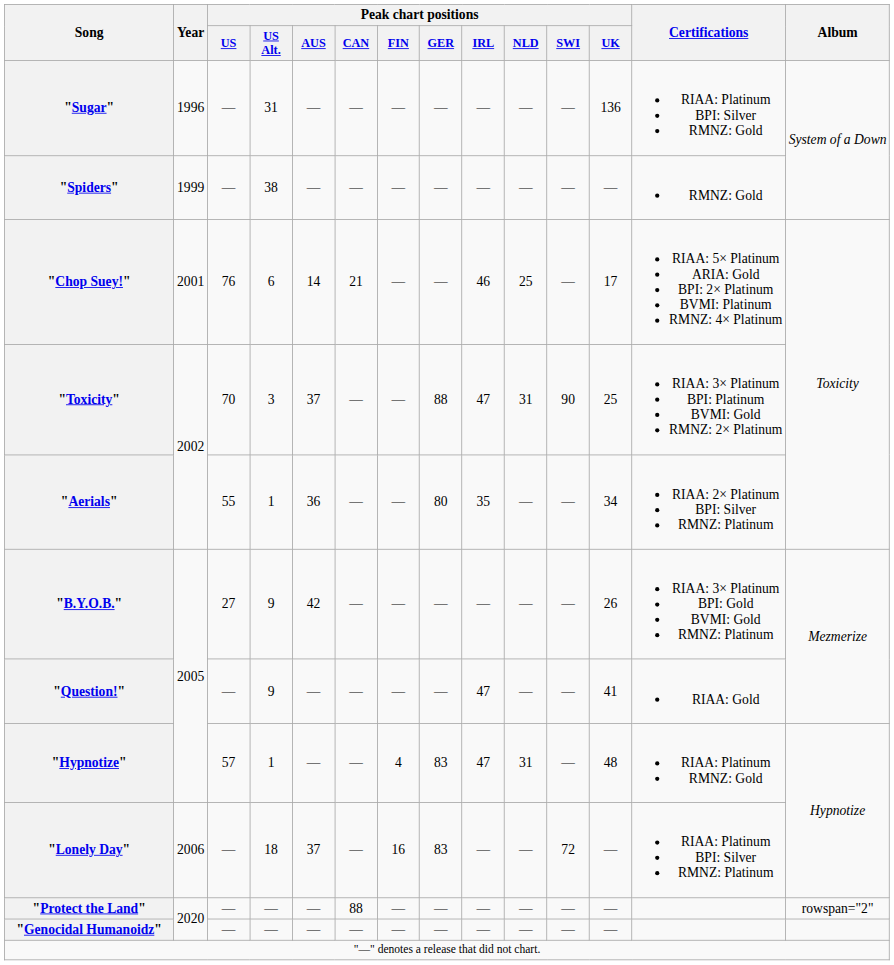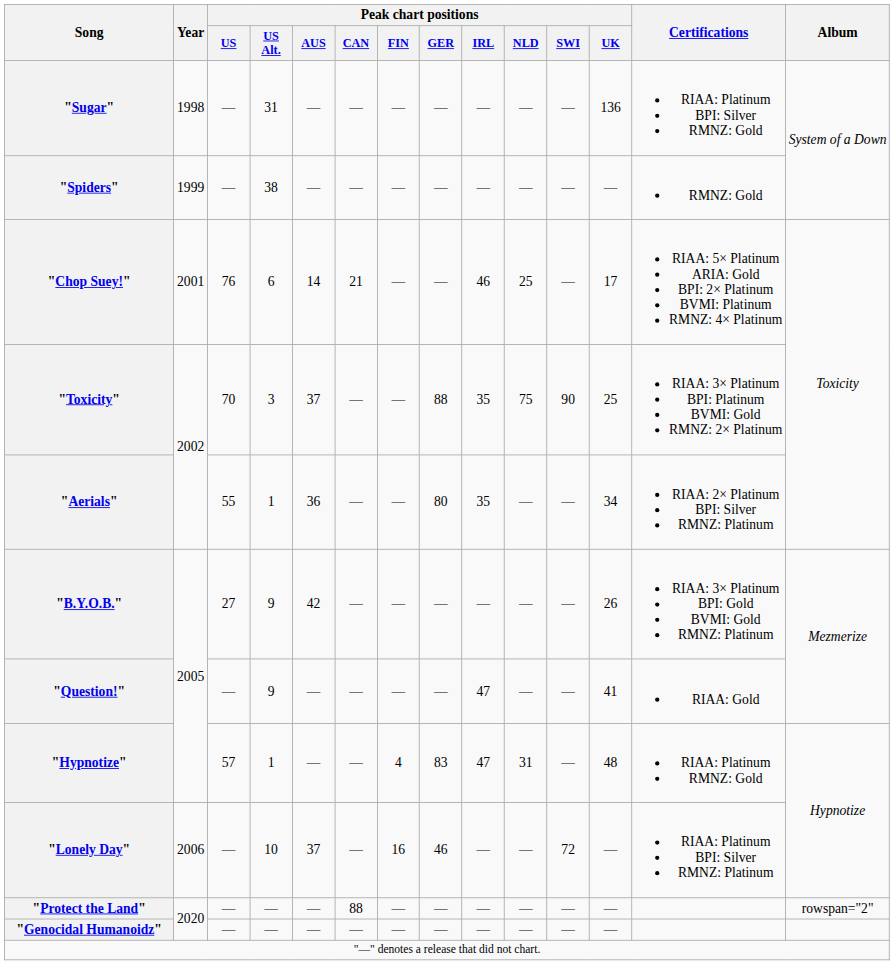(191, 108) 1996 -> (191, 108) 1998
(483, 399) 47 -> (483, 399) 35
(526, 399) 31 -> (526, 399) 75
(271, 850) 18 -> (271, 850) 10
(441, 850) 83 -> (441, 850) 46
